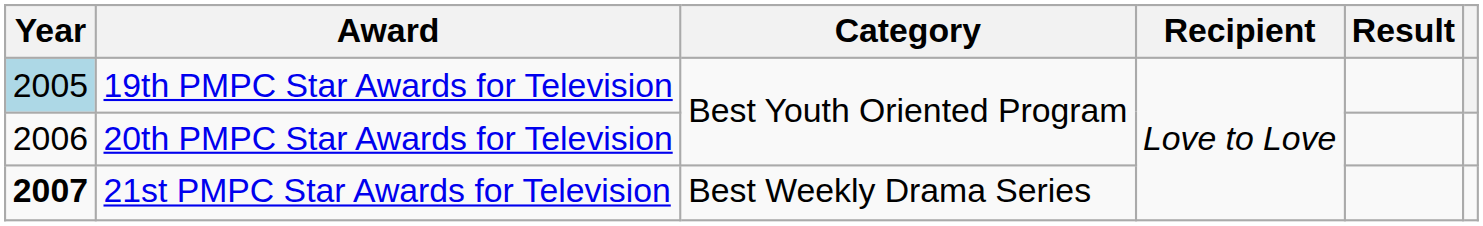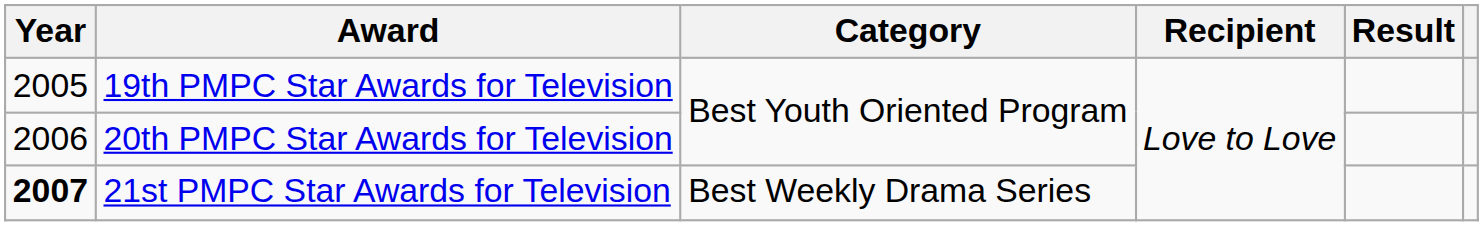(50, 84) lightblue background -> (50, 84) no background
